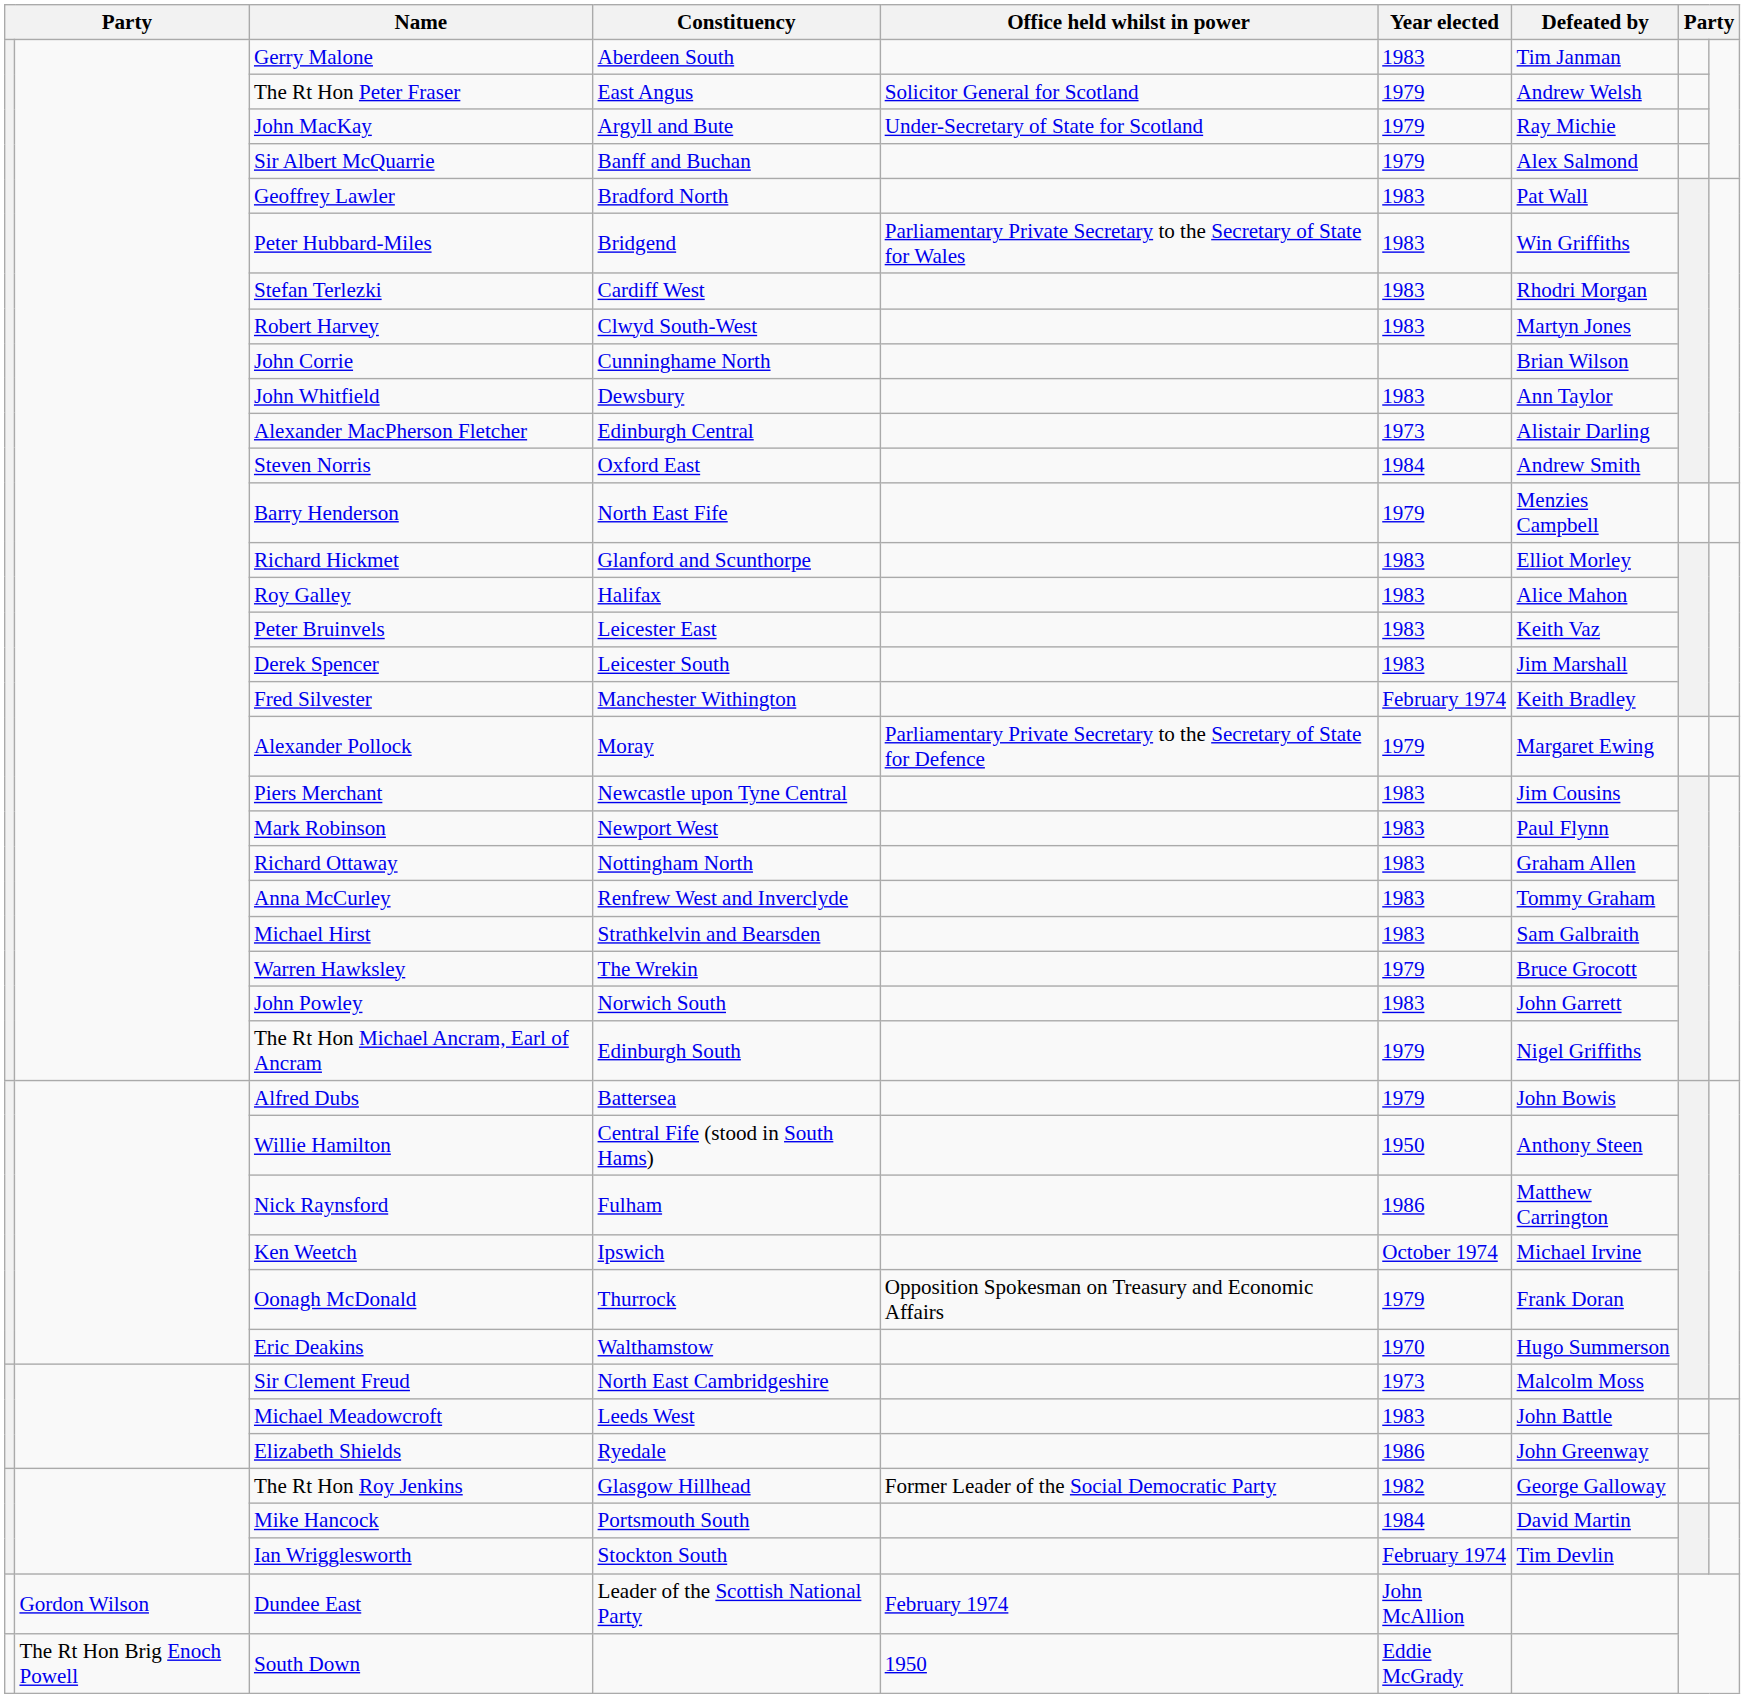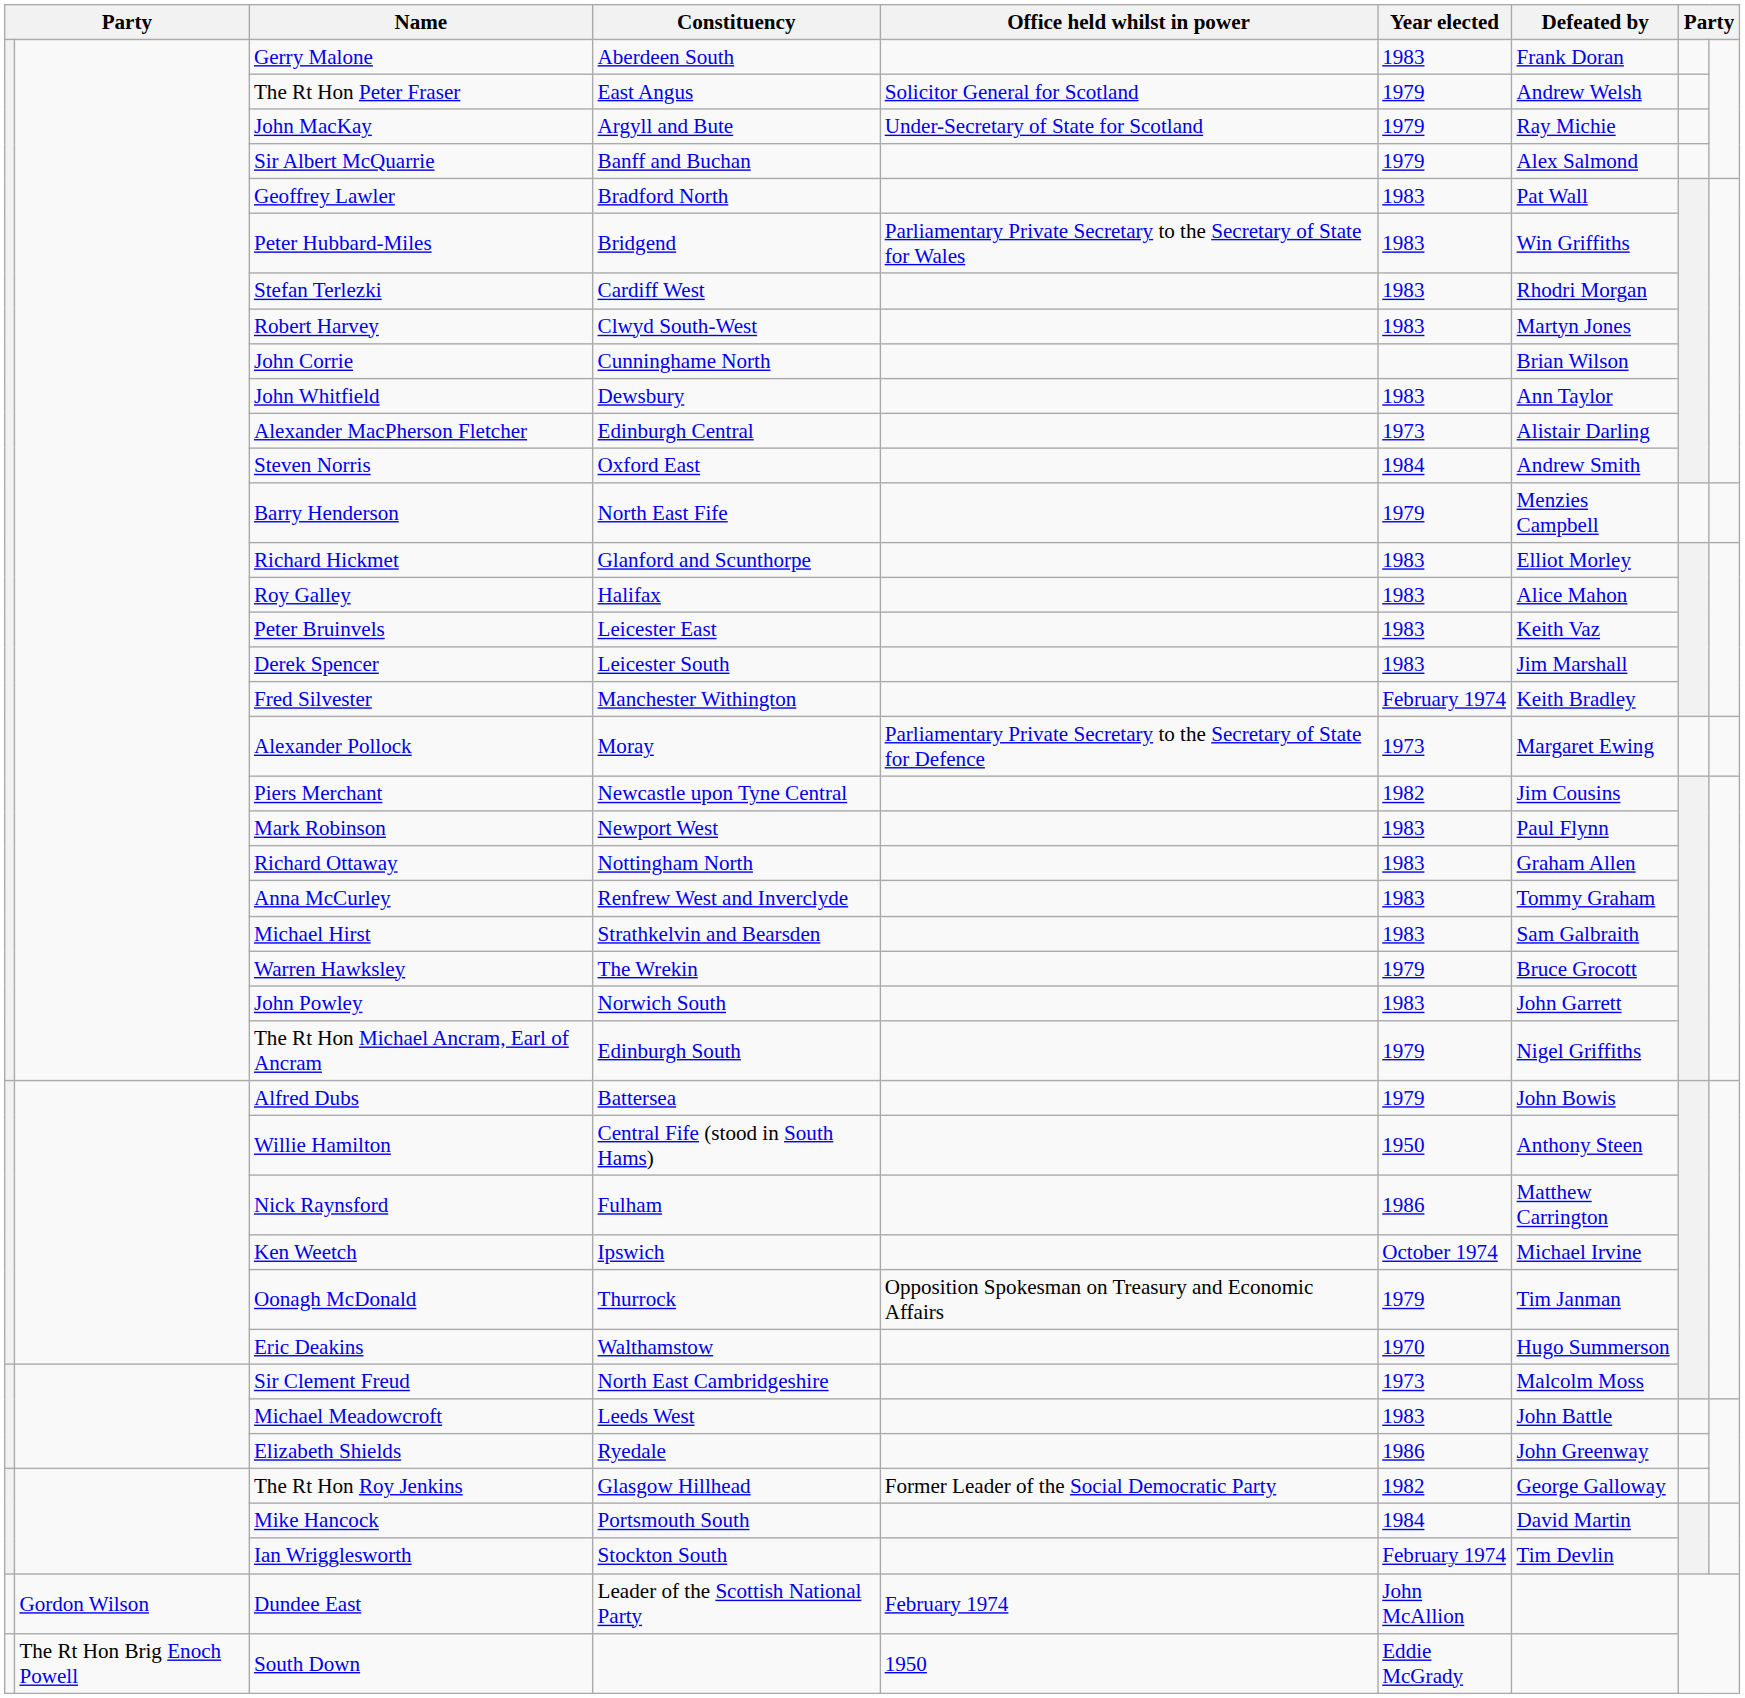(1569, 56) Tim Janman -> (1570, 56) Frank Doran
(1403, 746) 1979 -> (1403, 746) 1973
(1403, 793) 1983 -> (1403, 793) 1982
(1570, 1299) Frank Doran -> (1569, 1299) Tim Janman
